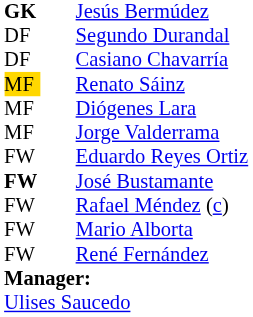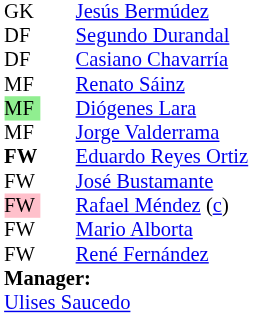(20, 10) bold -> (19, 10) normal
(19, 83) gold background -> (19, 83) no background
(19, 108) no background -> (19, 108) lightgreen background
(20, 156) normal -> (21, 156) bold
(21, 181) bold -> (20, 181) normal
(20, 205) no background -> (20, 205) pink background
